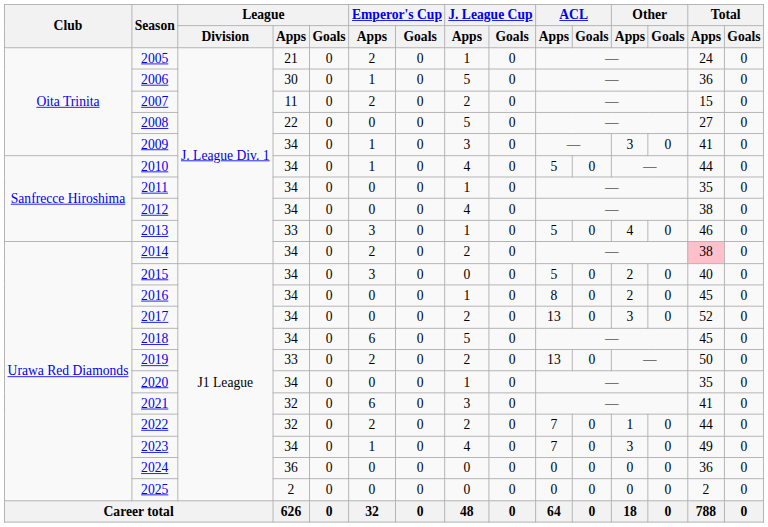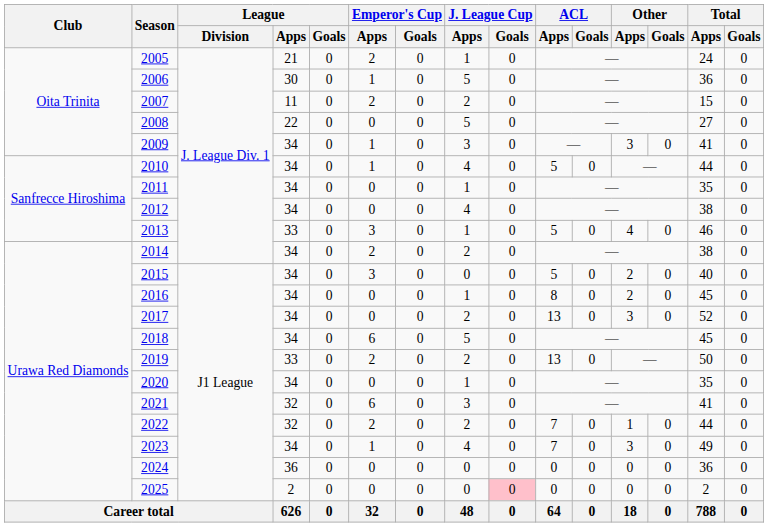(706, 252) pink background -> (706, 252) no background
(512, 489) no background -> (512, 489) pink background
